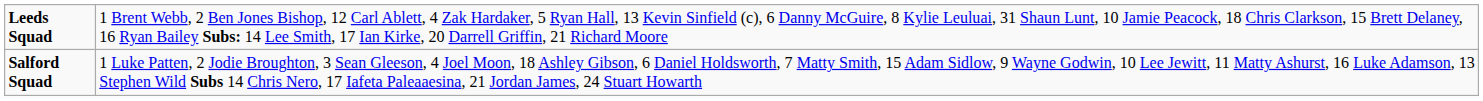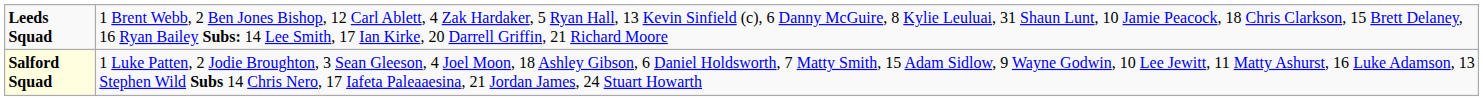(34, 72) no background -> (34, 72) lightyellow background
